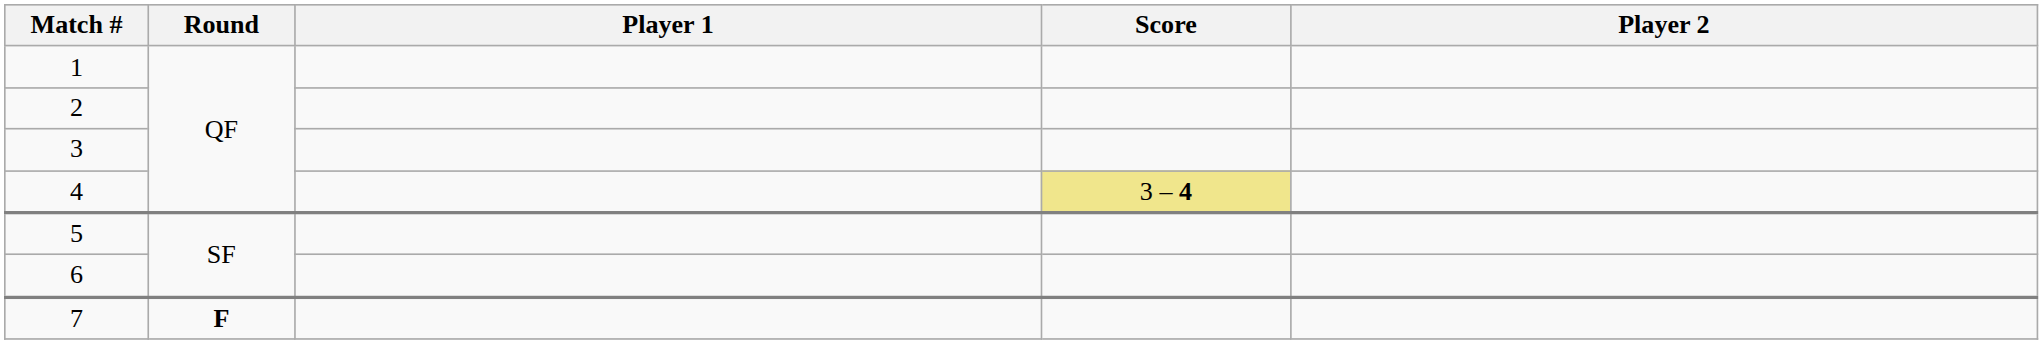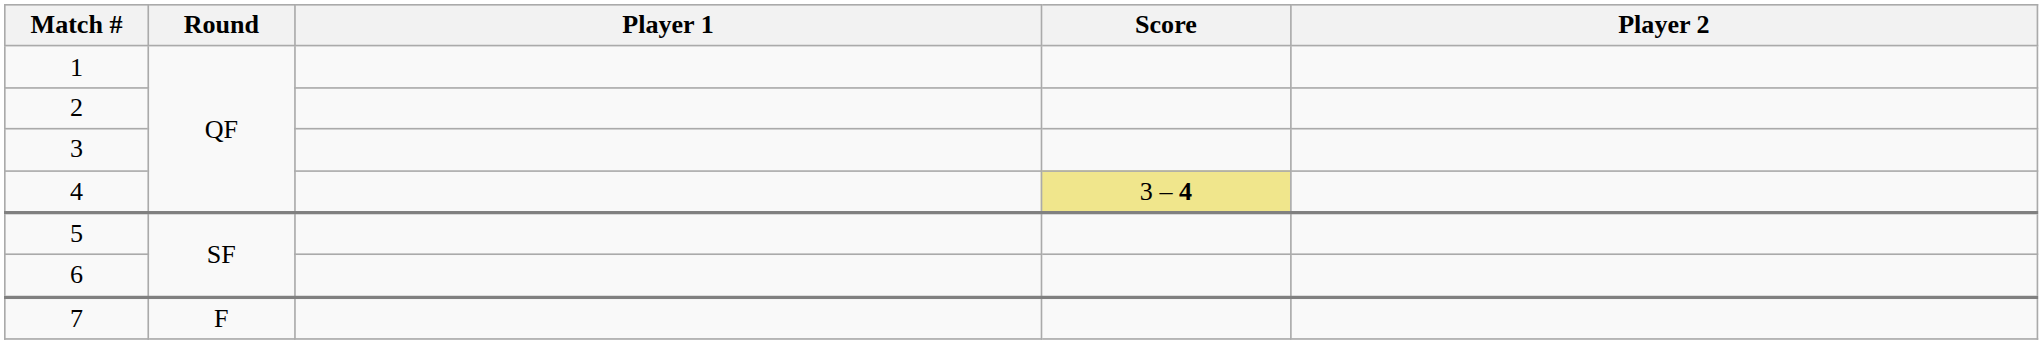(221, 317) bold -> (221, 317) normal
